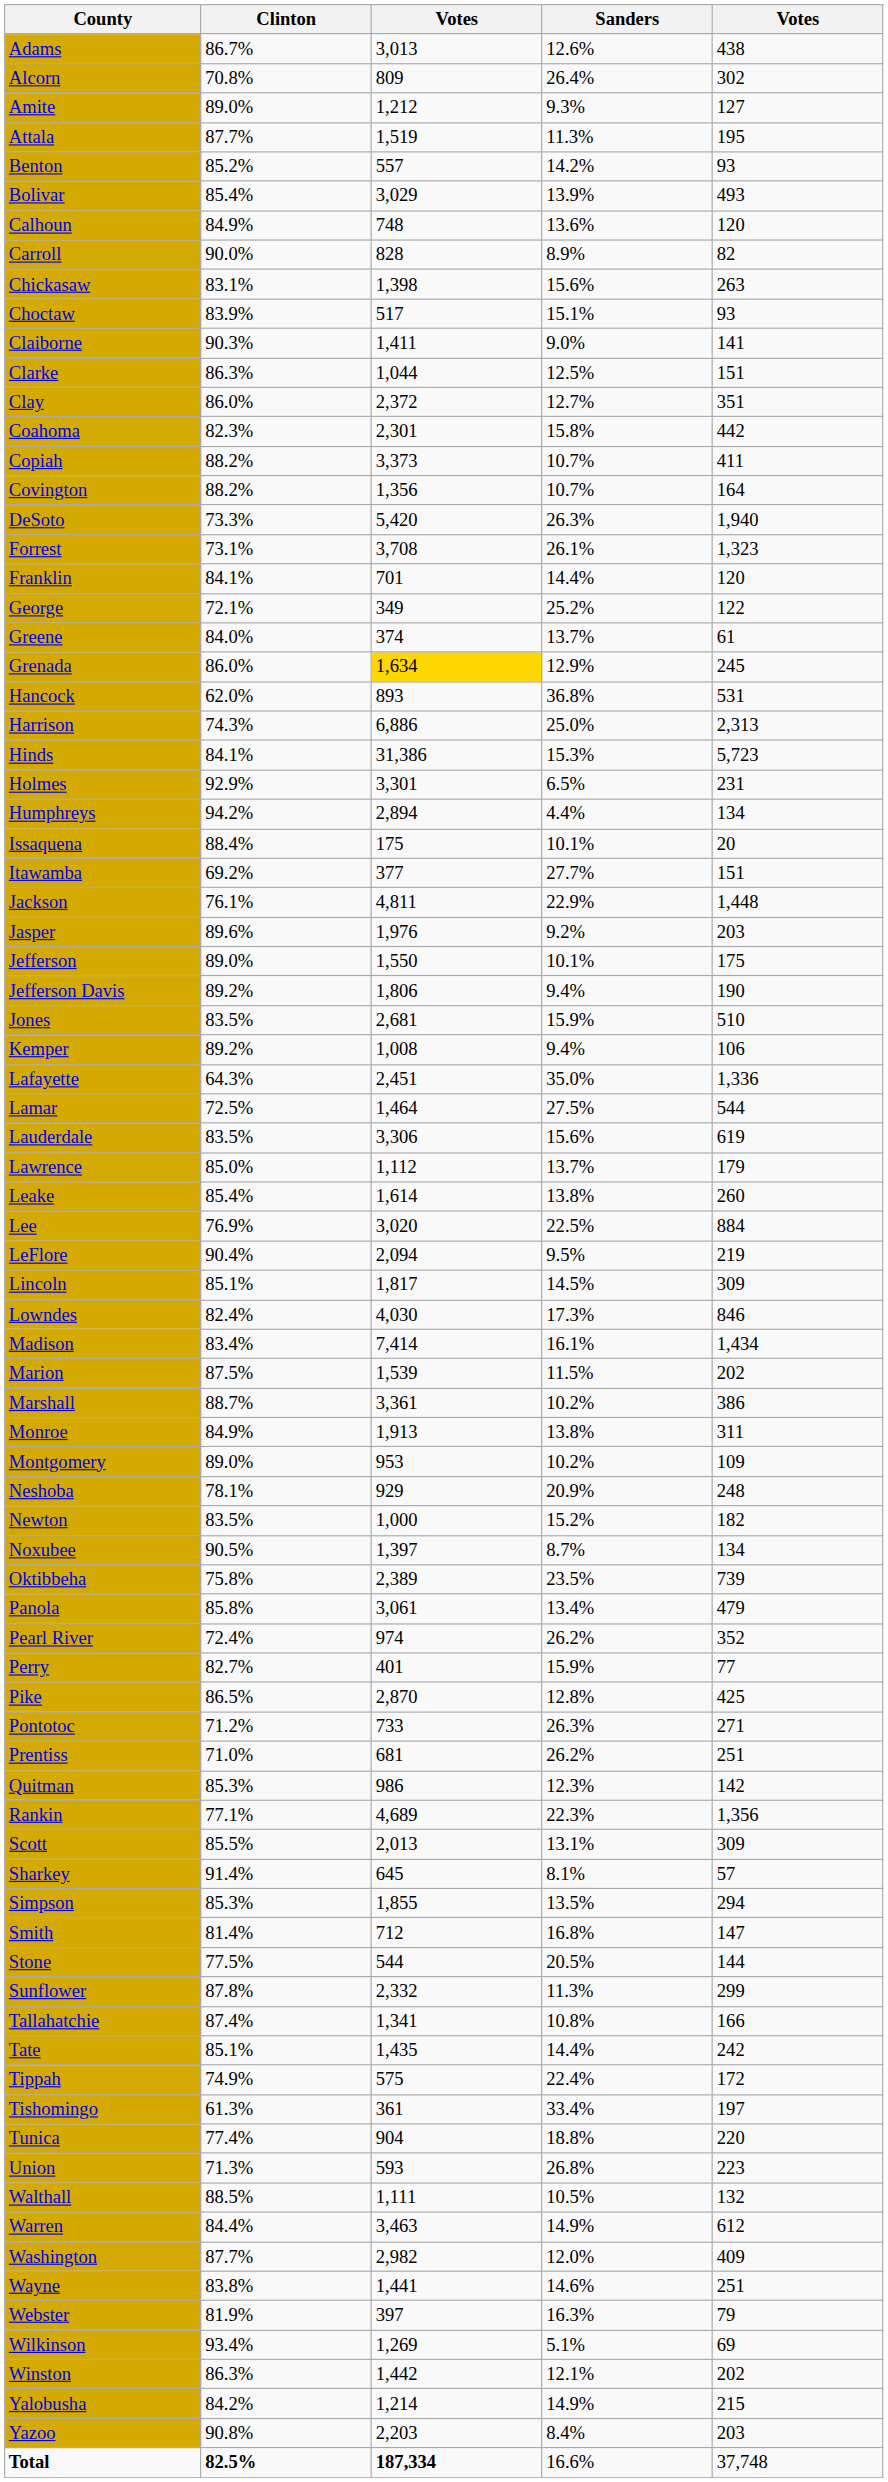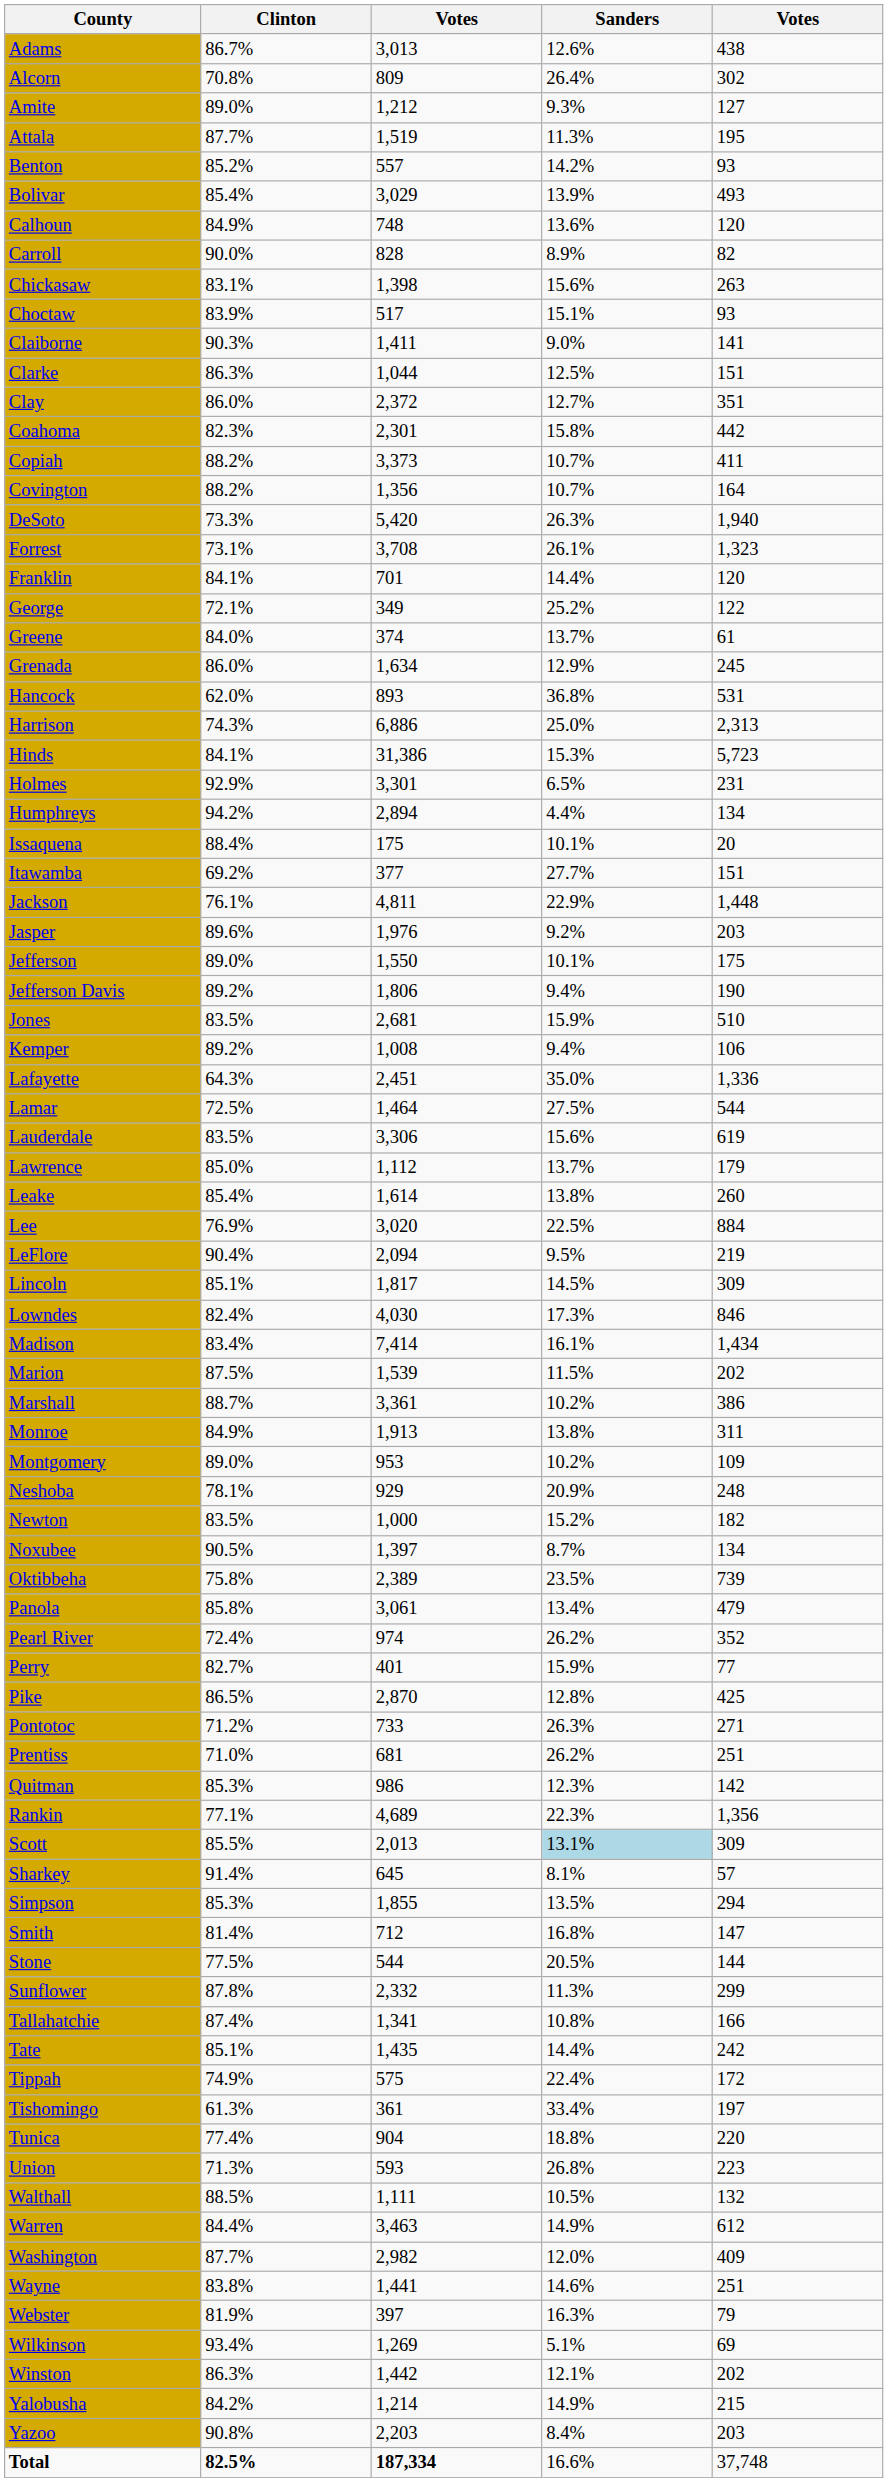(397, 666) gold background -> (397, 666) no background
(570, 1844) no background -> (570, 1844) lightblue background
